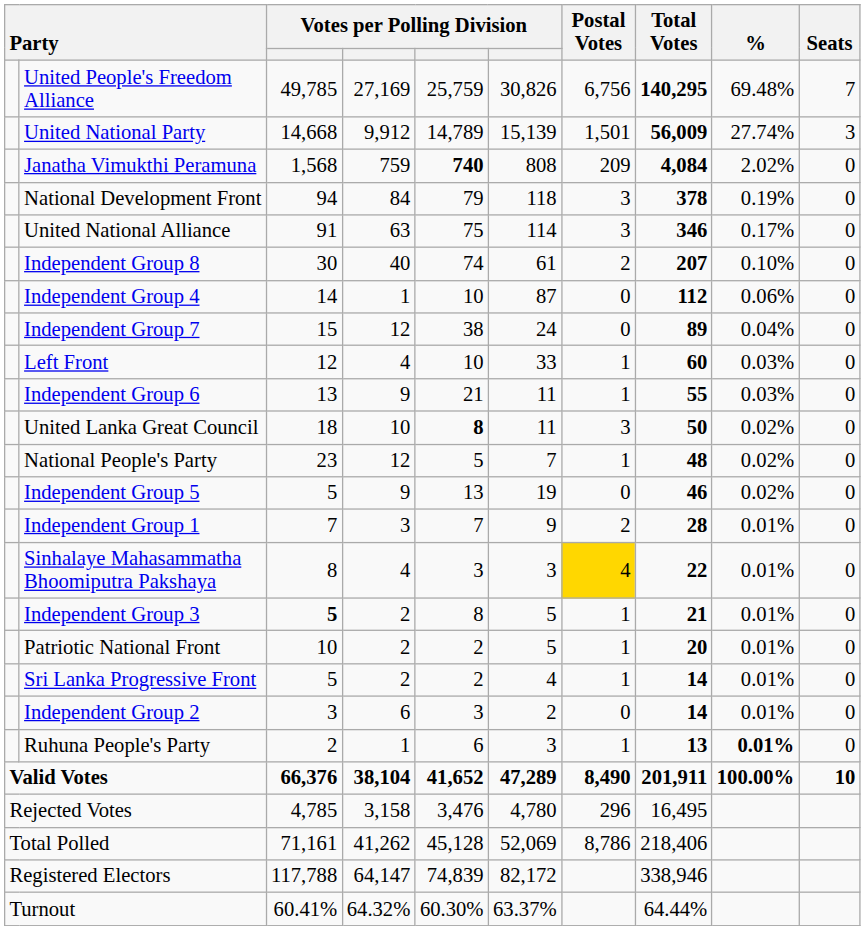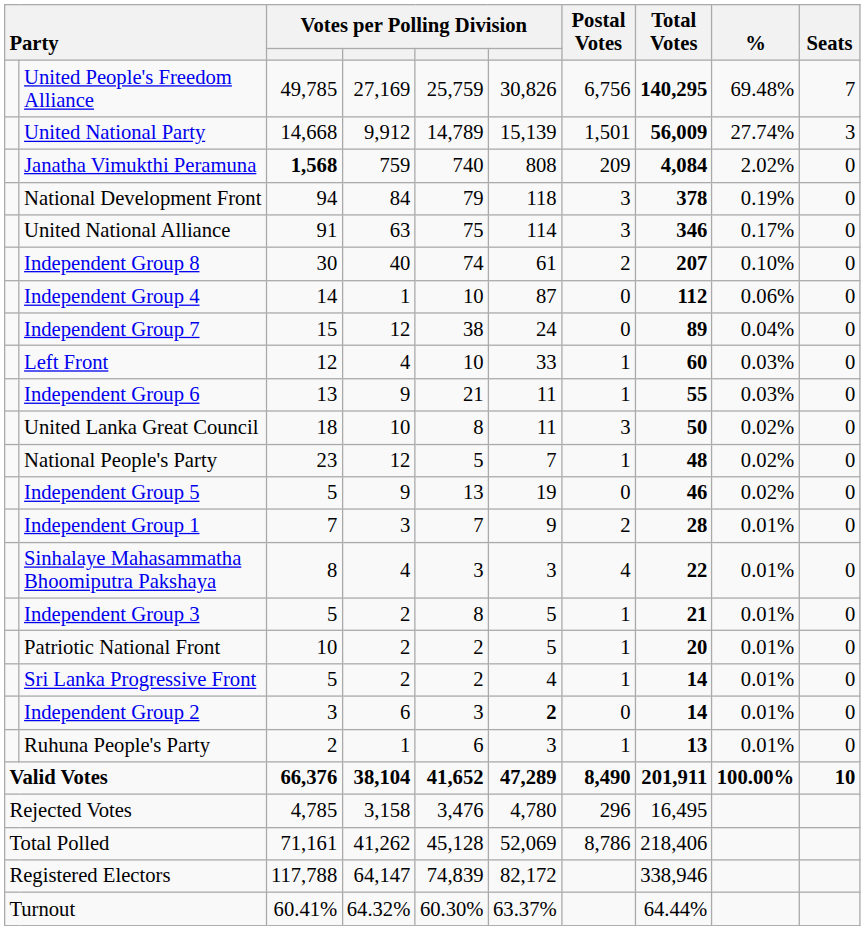(314, 165) normal -> (314, 165) bold
(468, 165) bold -> (468, 165) normal
(478, 427) bold -> (478, 427) normal
(626, 569) gold background -> (626, 569) no background
(332, 614) bold -> (332, 614) normal
(552, 712) normal -> (552, 712) bold
(766, 745) bold -> (768, 745) normal
